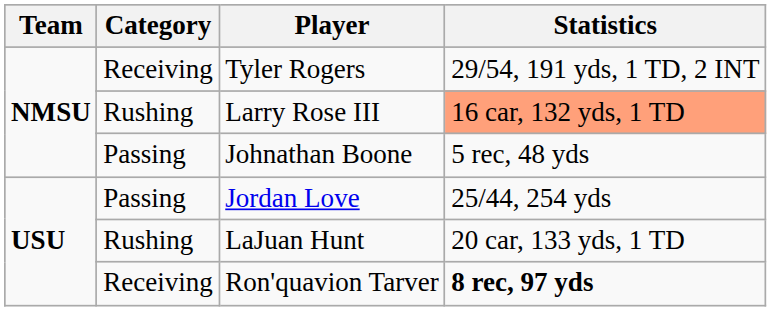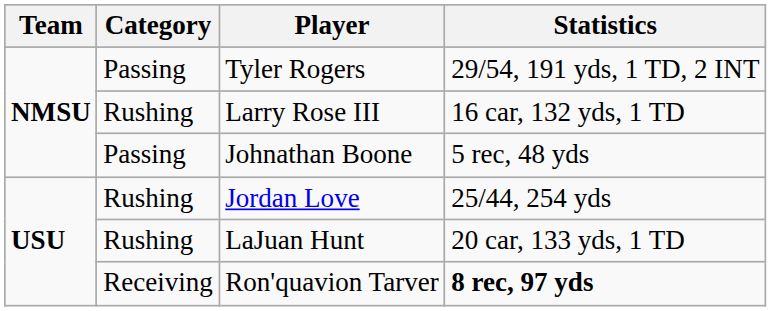(158, 68) Receiving -> (144, 68) Passing
(568, 111) lightsalmon background -> (568, 111) no background
(144, 197) Passing -> (148, 197) Rushing
